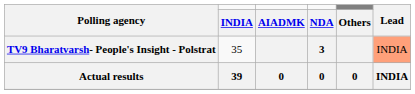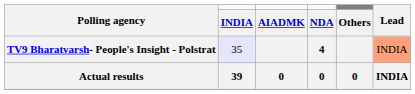(237, 49) no background -> (237, 49) lavender background
(322, 49) 3 -> (322, 49) 4
